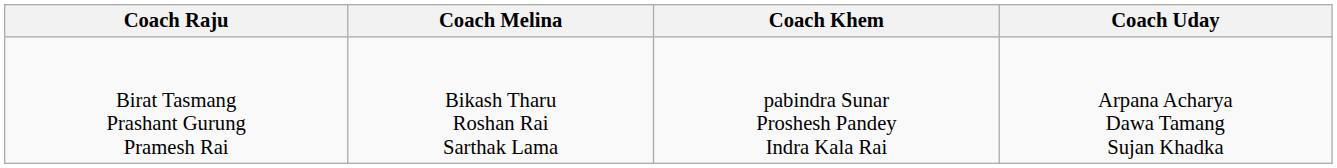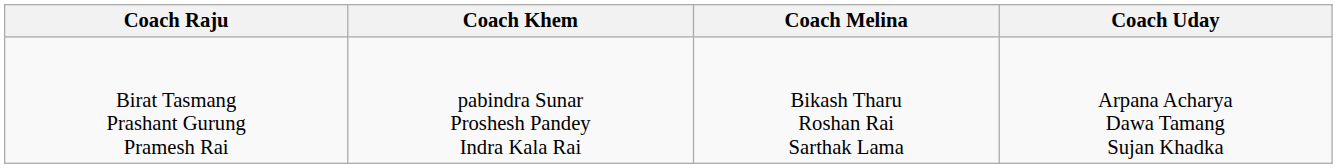columns swapped: (826, 20) <-> (501, 20)
